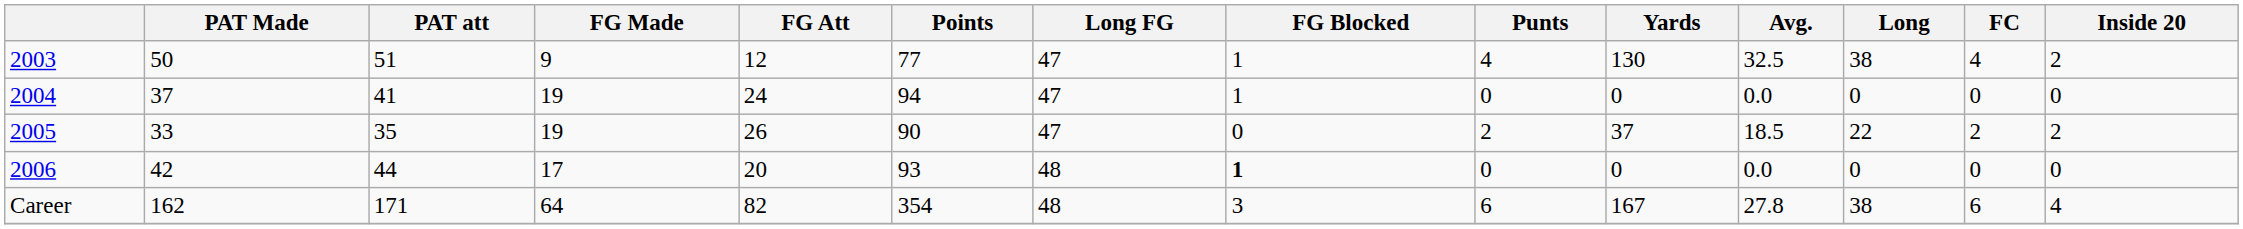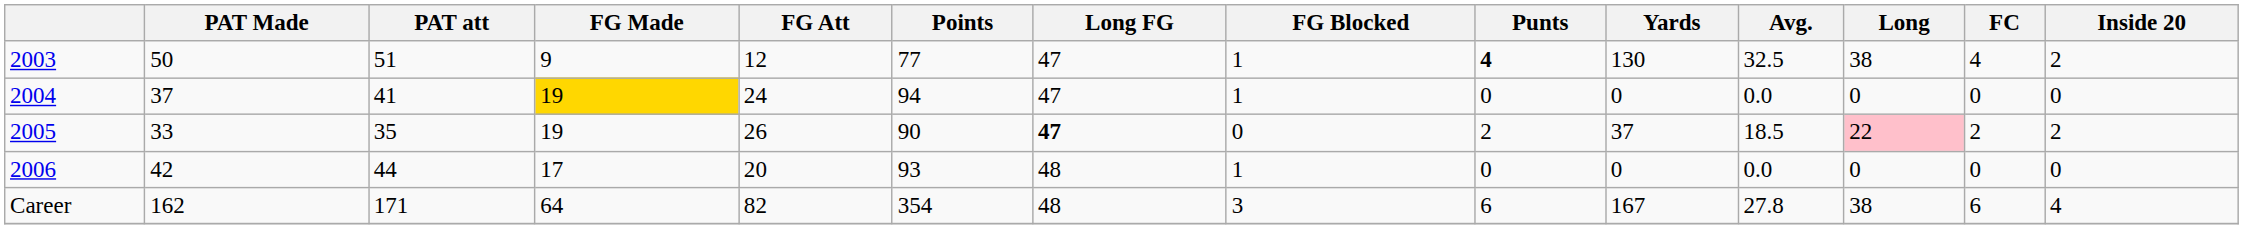(1486, 59) normal -> (1486, 59) bold
(552, 95) no background -> (552, 95) gold background
(1049, 132) normal -> (1049, 132) bold
(1861, 132) no background -> (1861, 132) pink background
(1238, 168) bold -> (1238, 168) normal
